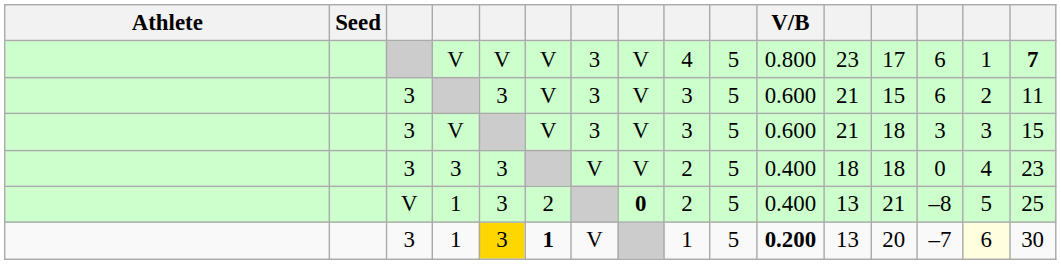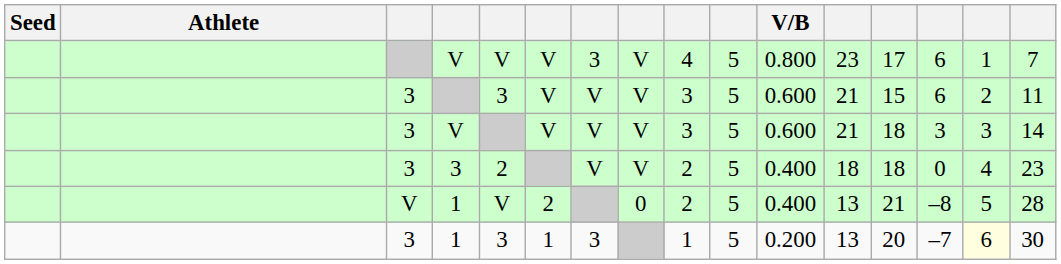columns swapped: (358, 22) <-> (167, 22)
(1033, 58) bold -> (1033, 58) normal
(595, 95) 3 -> (595, 95) V
(595, 131) 3 -> (595, 131) V
(1033, 131) 15 -> (1033, 131) 14
(502, 167) 3 -> (502, 167) 2
(502, 204) 3 -> (502, 204) V
(641, 204) bold -> (641, 204) normal
(1033, 204) 25 -> (1033, 204) 28
(502, 240) gold background -> (502, 240) no background
(548, 240) bold -> (548, 240) normal
(595, 240) V -> (595, 240) 3
(790, 240) bold -> (790, 240) normal
